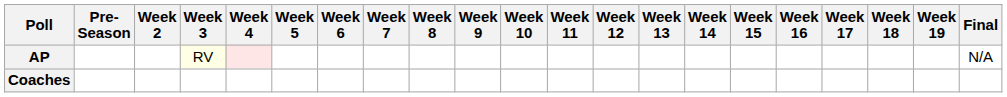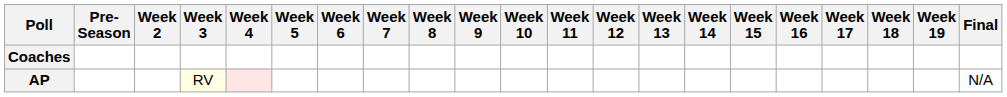rows swapped: (39, 57) <-> (39, 81)
